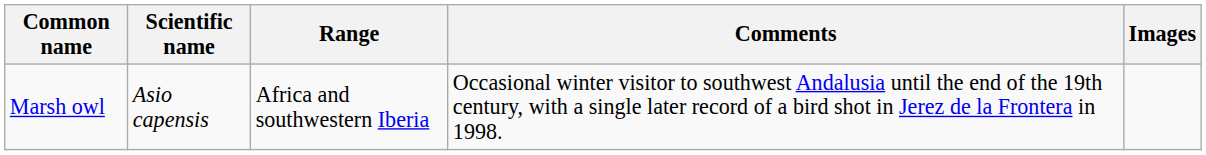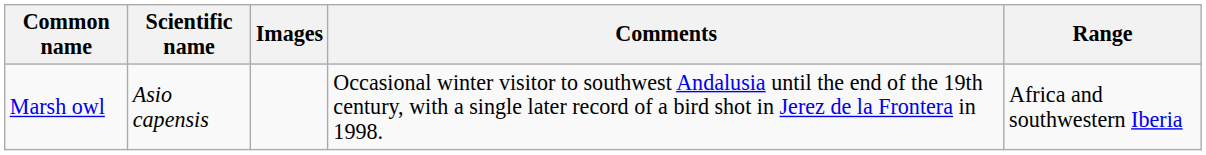columns swapped: (349, 34) <-> (1162, 34)
